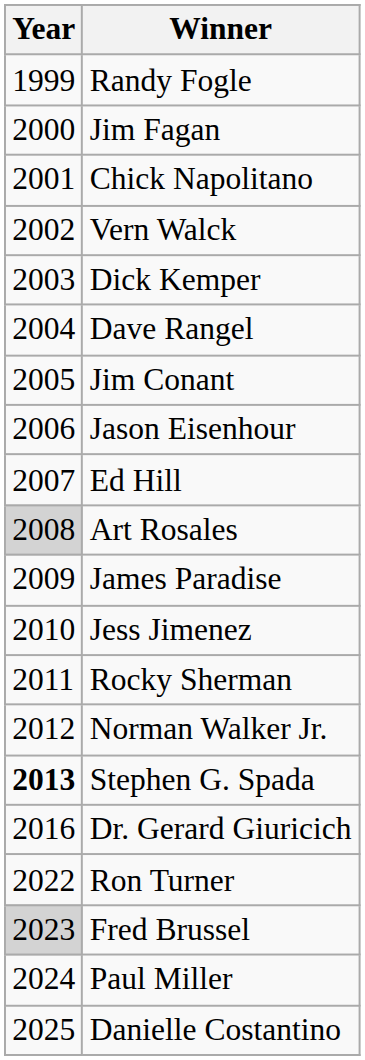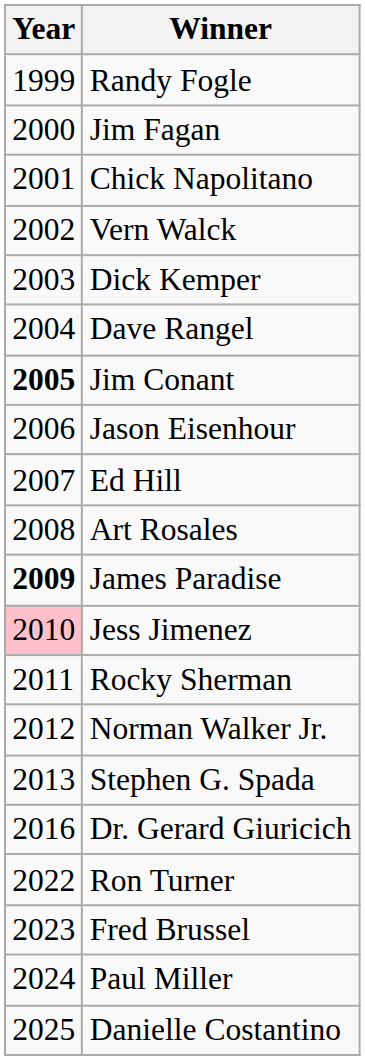(44, 379) normal -> (44, 379) bold
(44, 529) lightgrey background -> (44, 529) no background
(44, 579) normal -> (44, 579) bold
(44, 629) no background -> (44, 629) pink background
(44, 779) bold -> (44, 779) normal
(44, 929) lightgrey background -> (44, 929) no background
